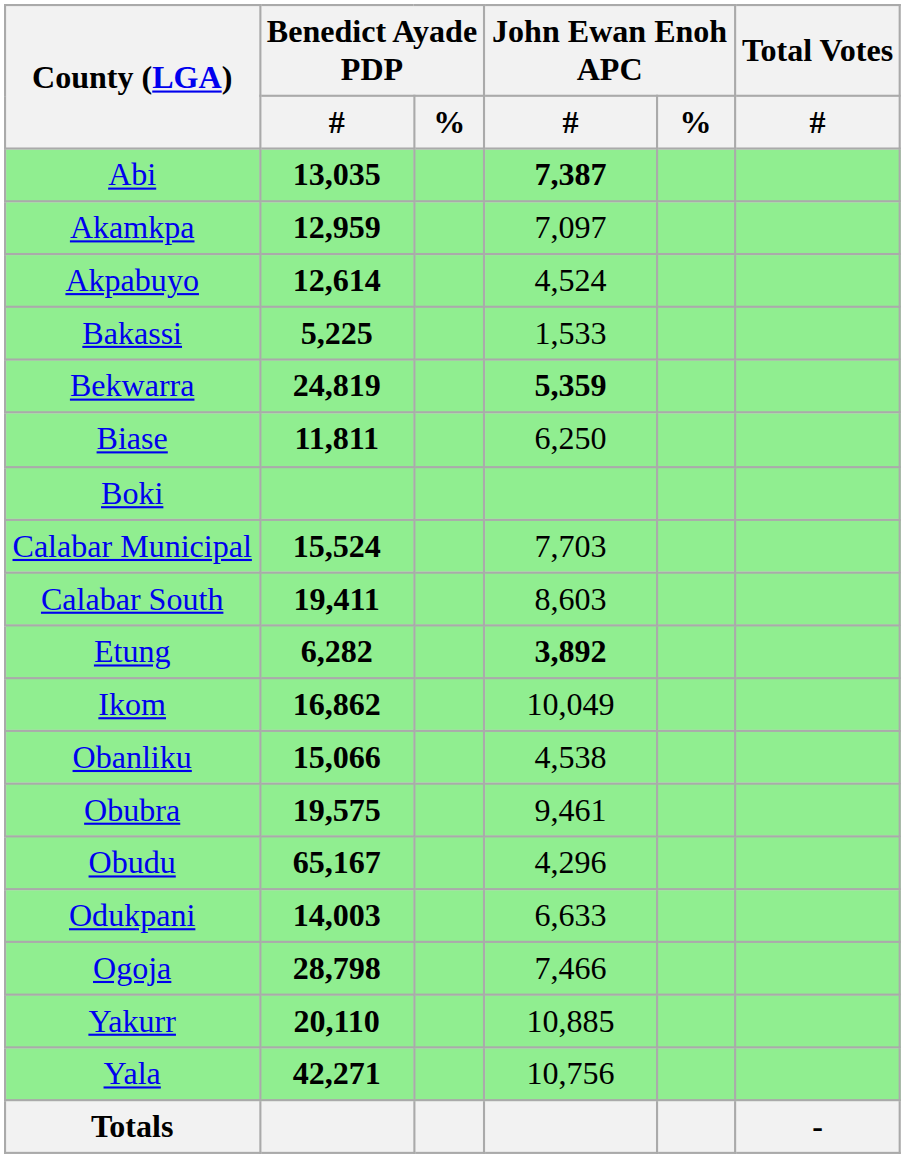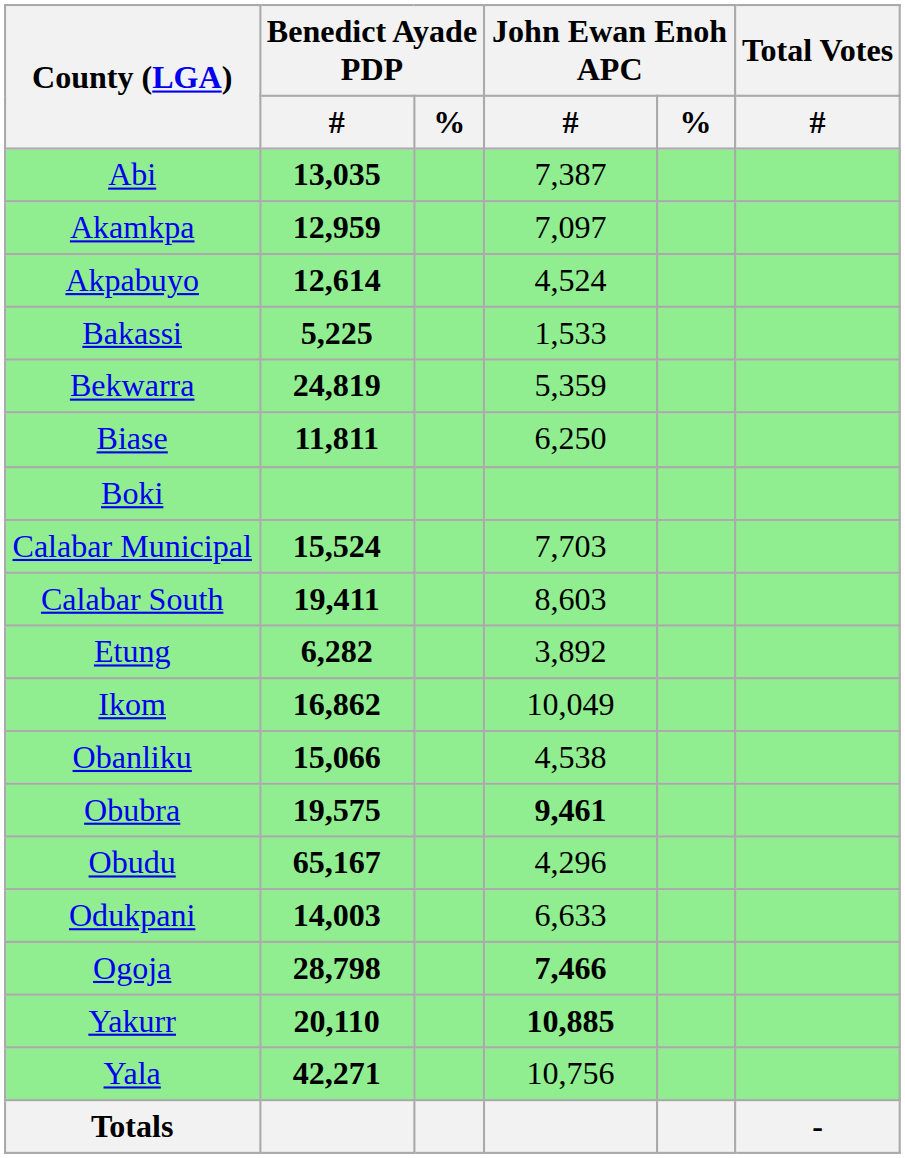(570, 174) bold -> (570, 174) normal
(570, 386) bold -> (570, 386) normal
(570, 650) bold -> (570, 650) normal
(570, 809) normal -> (570, 809) bold
(570, 968) normal -> (570, 968) bold
(570, 1020) normal -> (570, 1020) bold
